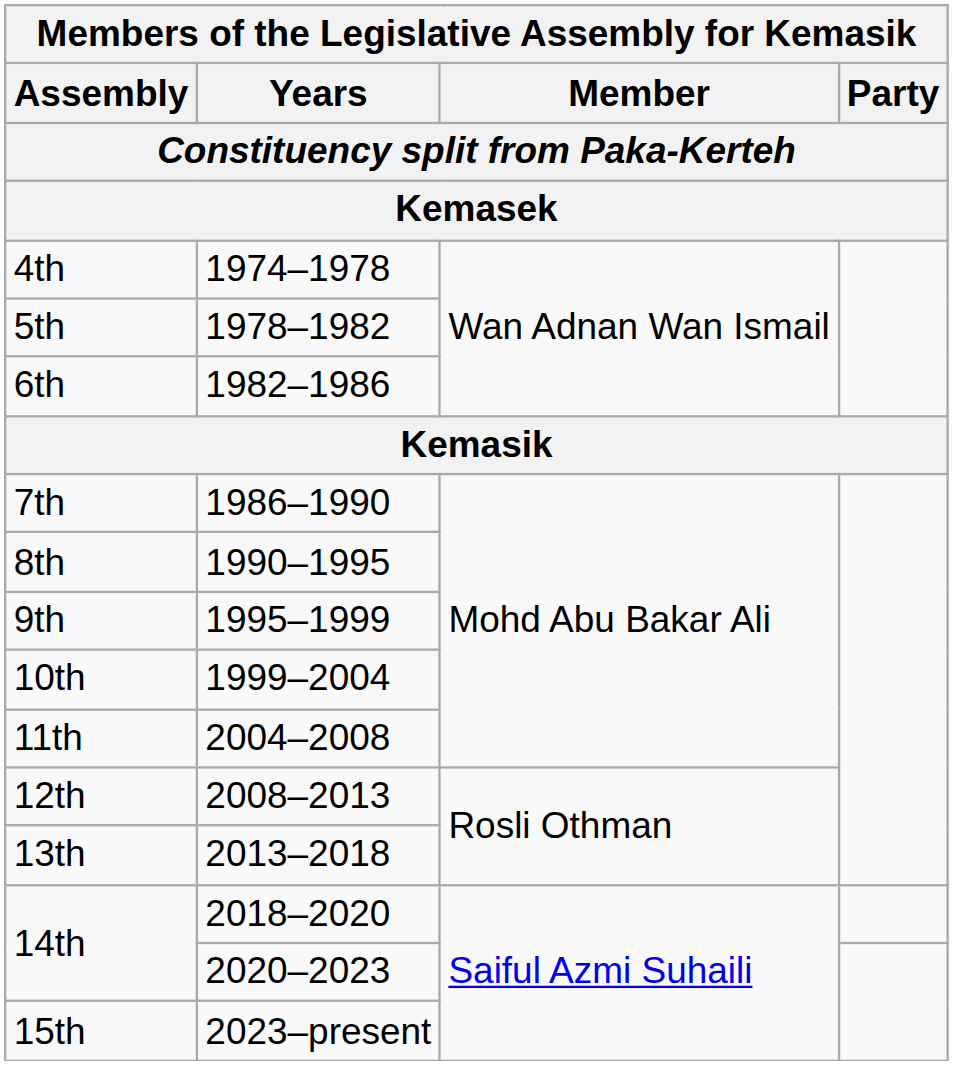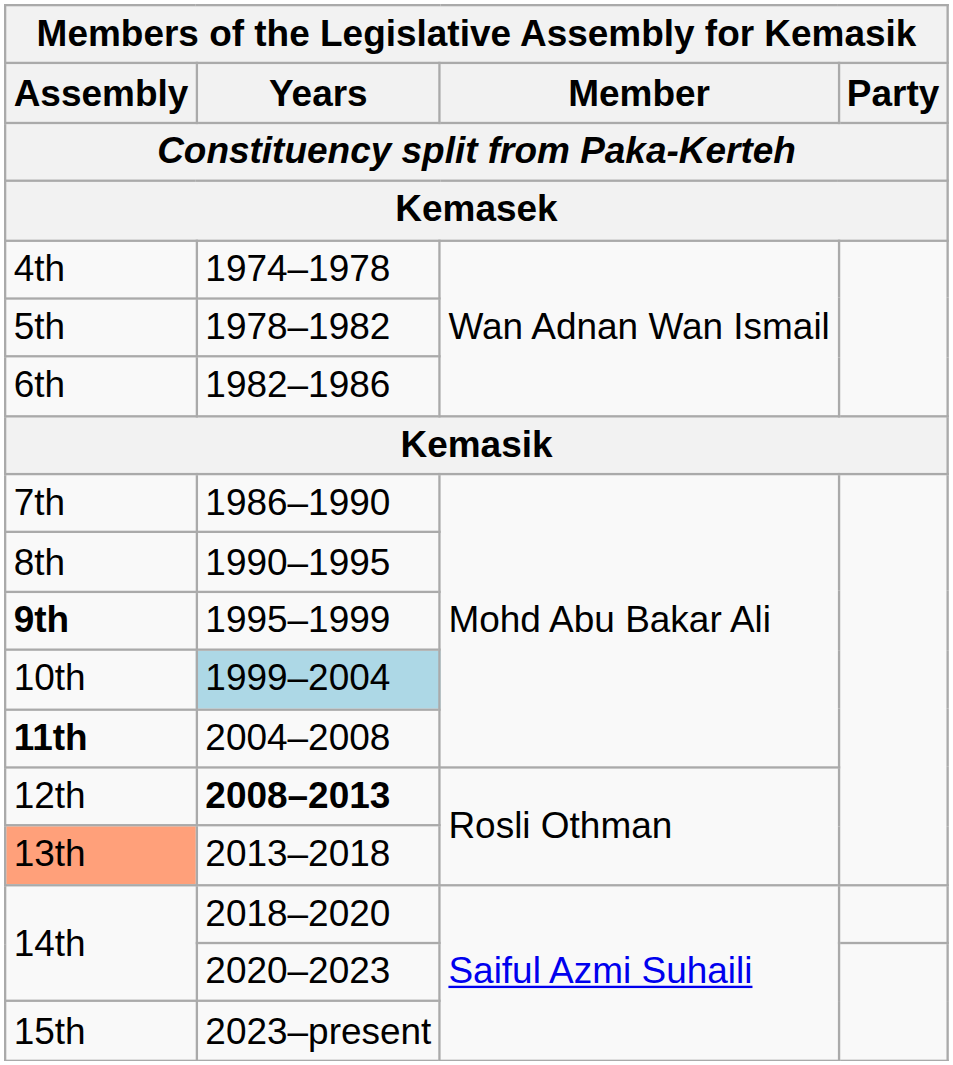(39, 619) normal -> (41, 619) bold
(298, 678) no background -> (298, 678) lightblue background
(48, 737) normal -> (51, 737) bold
(298, 795) normal -> (298, 795) bold
(50, 854) no background -> (50, 854) lightsalmon background
